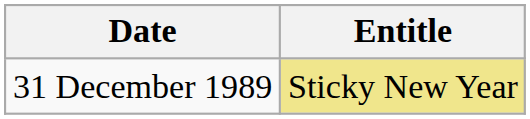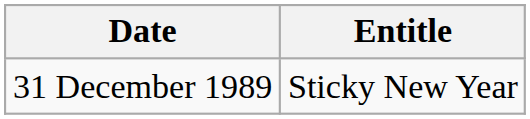(403, 85) khaki background -> (403, 85) no background
